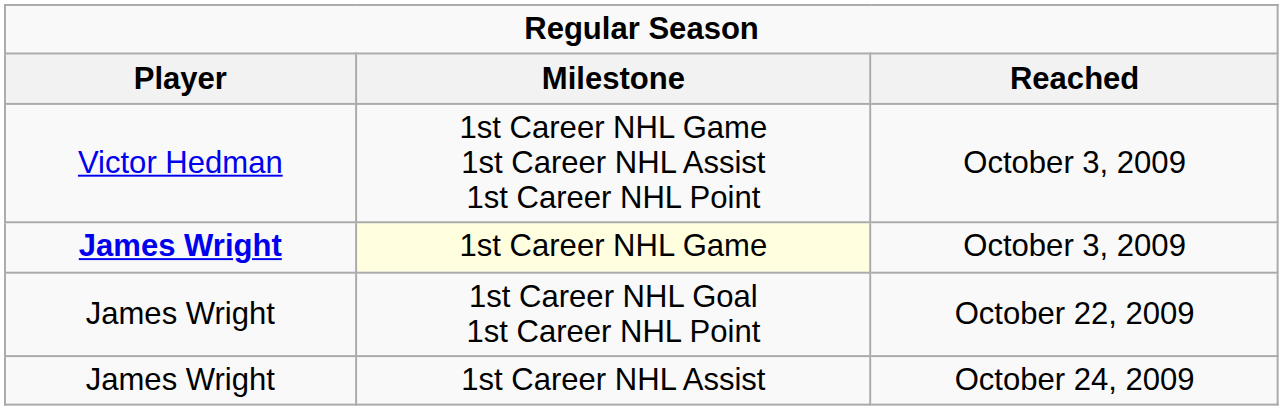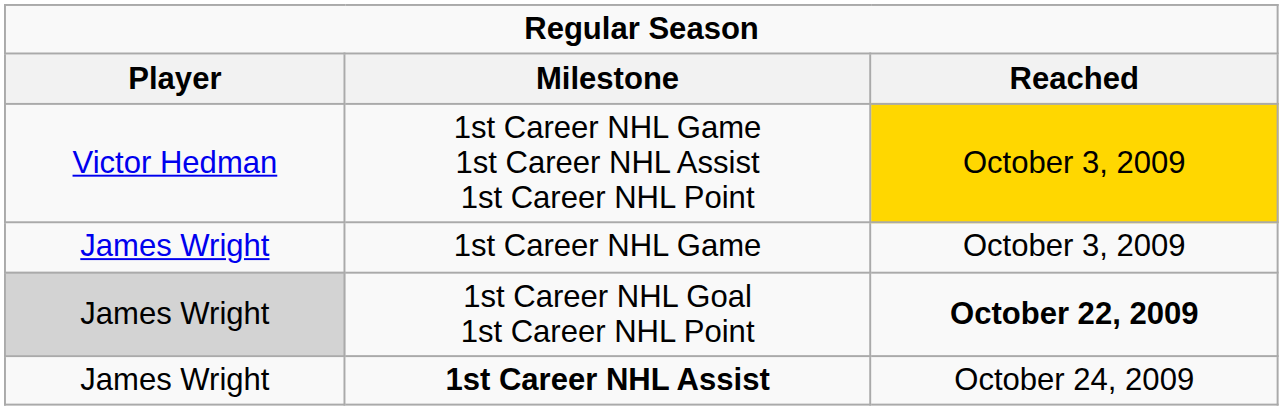(1075, 162) no background -> (1074, 162) gold background
(180, 246) bold -> (175, 246) normal
(613, 246) lightyellow background -> (608, 246) no background
(180, 313) no background -> (175, 313) lightgrey background
(1075, 313) normal -> (1074, 313) bold
(613, 380) normal -> (608, 380) bold
